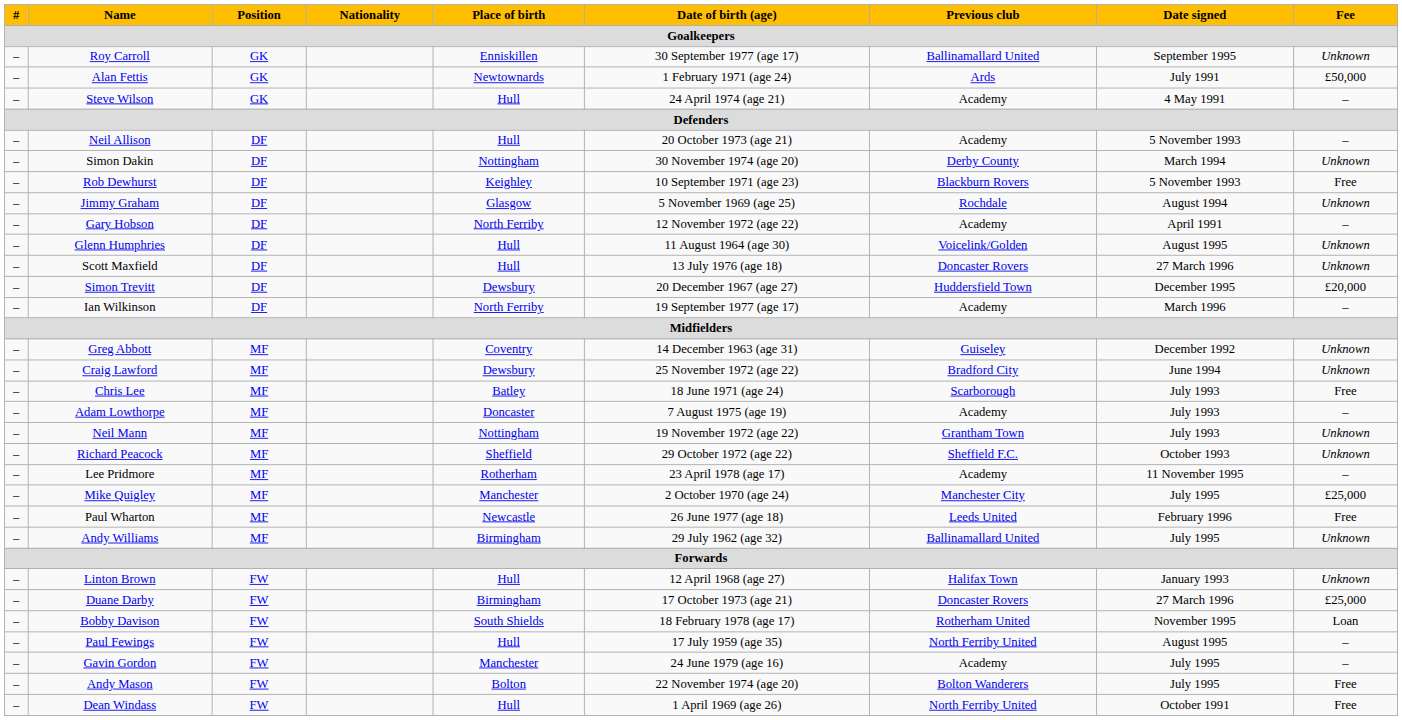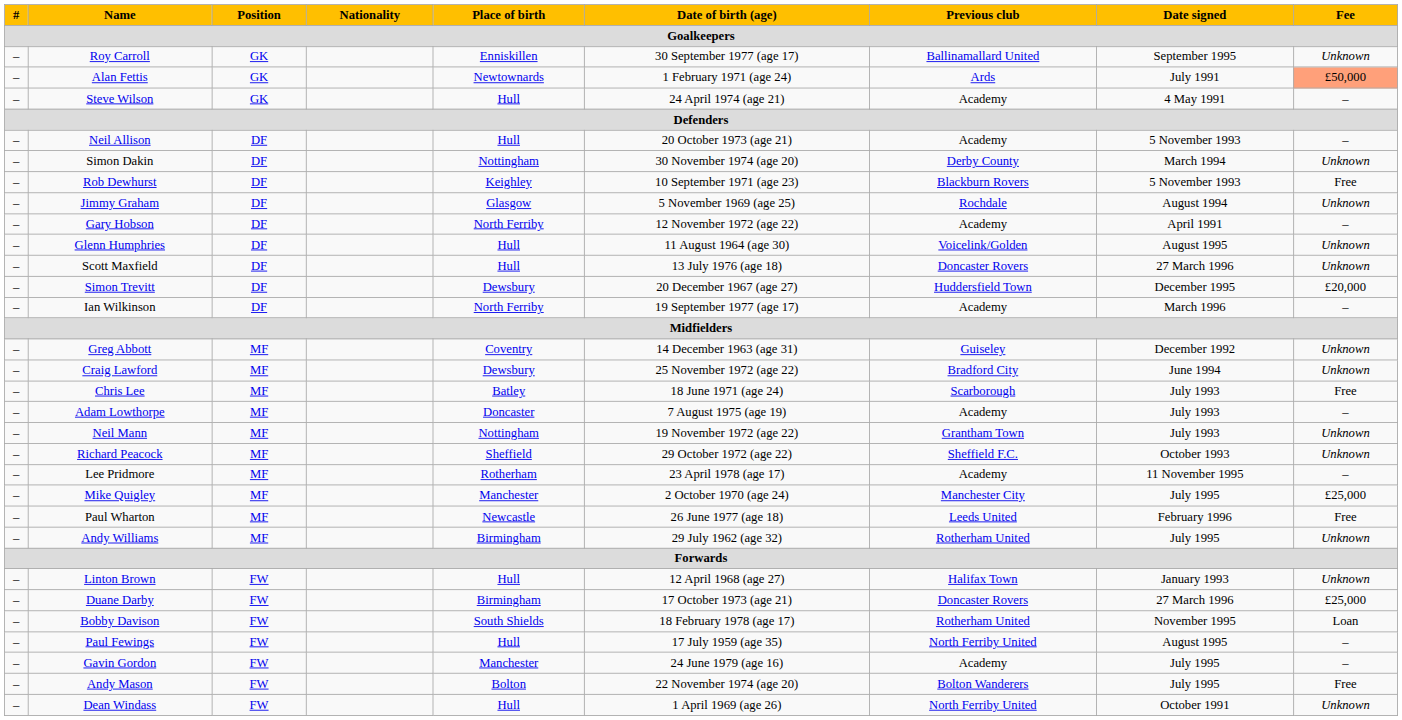(1345, 78) no background -> (1345, 78) lightsalmon background
(983, 537) Ballinamallard United -> (983, 537) Rotherham United
(1345, 705) Free -> (1345, 705) Unknown
